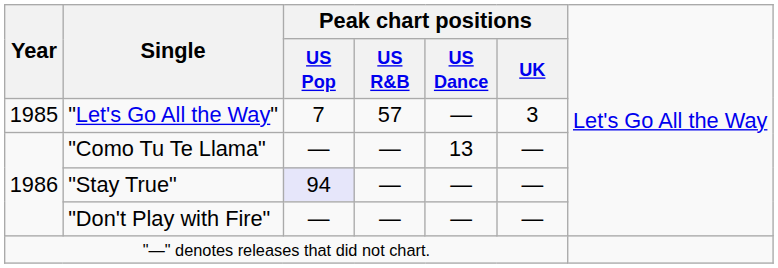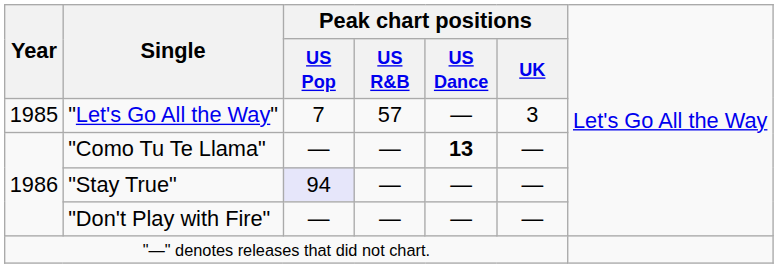(461, 149) normal -> (461, 149) bold
